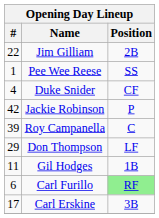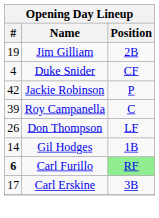(13, 52) 22 -> (13, 52) 19
- row: (65, 71)
(13, 147) 29 -> (13, 128) 26
(13, 166) 11 -> (13, 147) 14
(13, 185) normal -> (13, 166) bold
